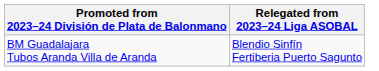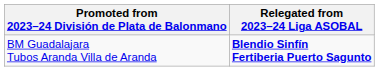(297, 50) normal -> (302, 50) bold
